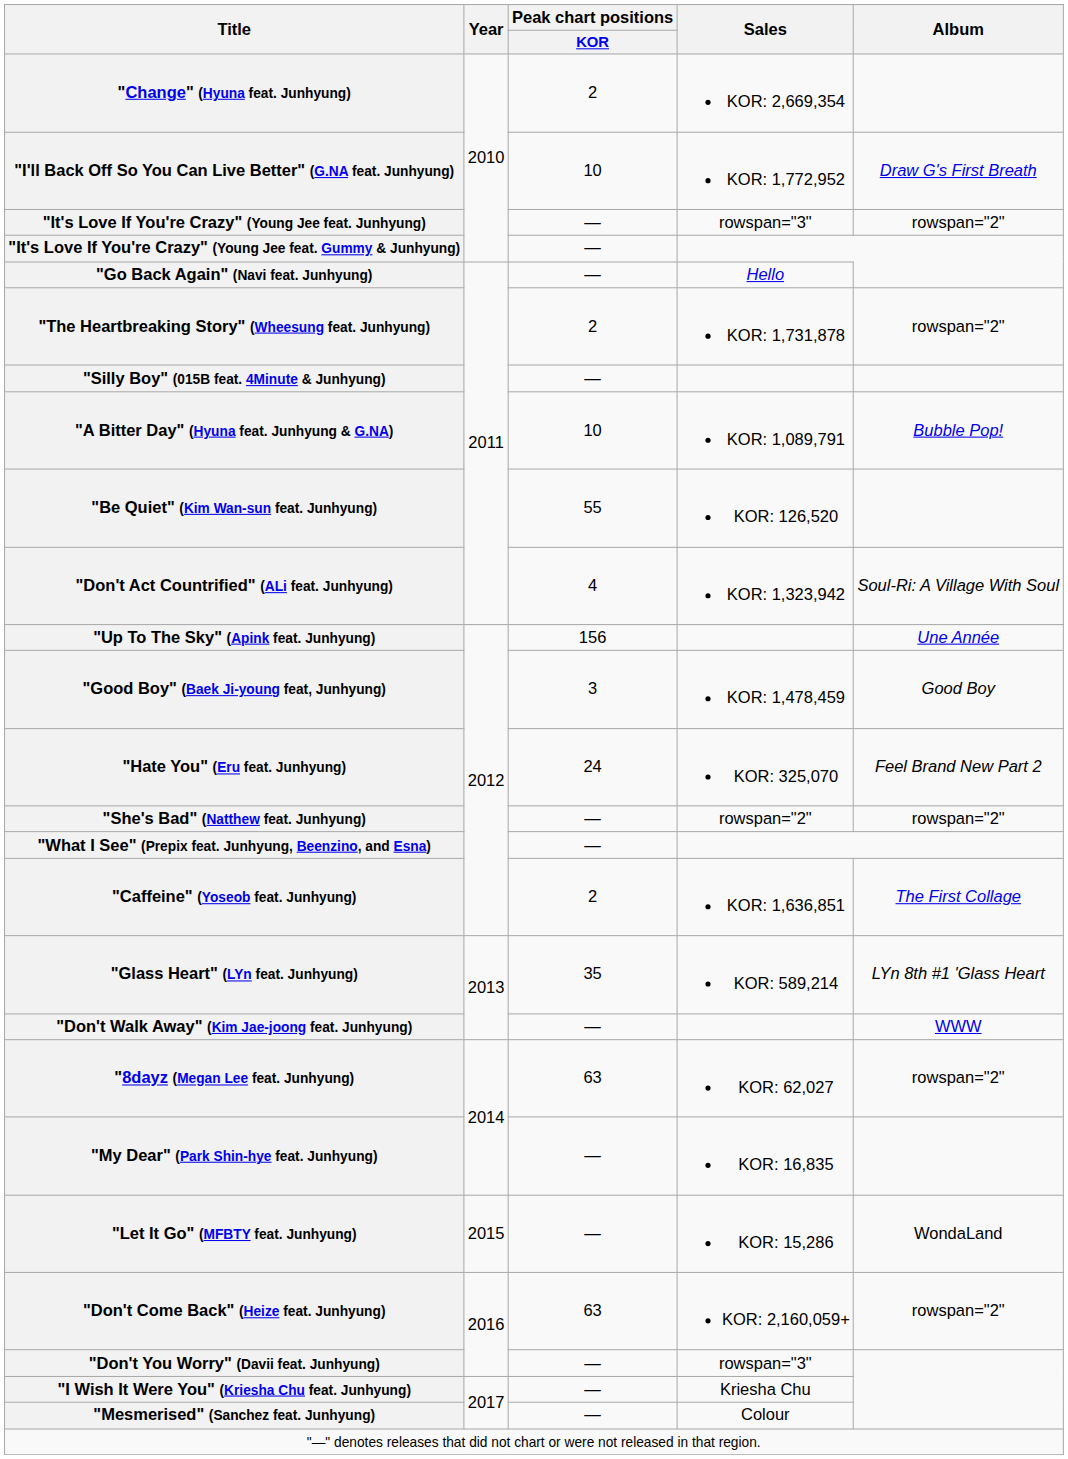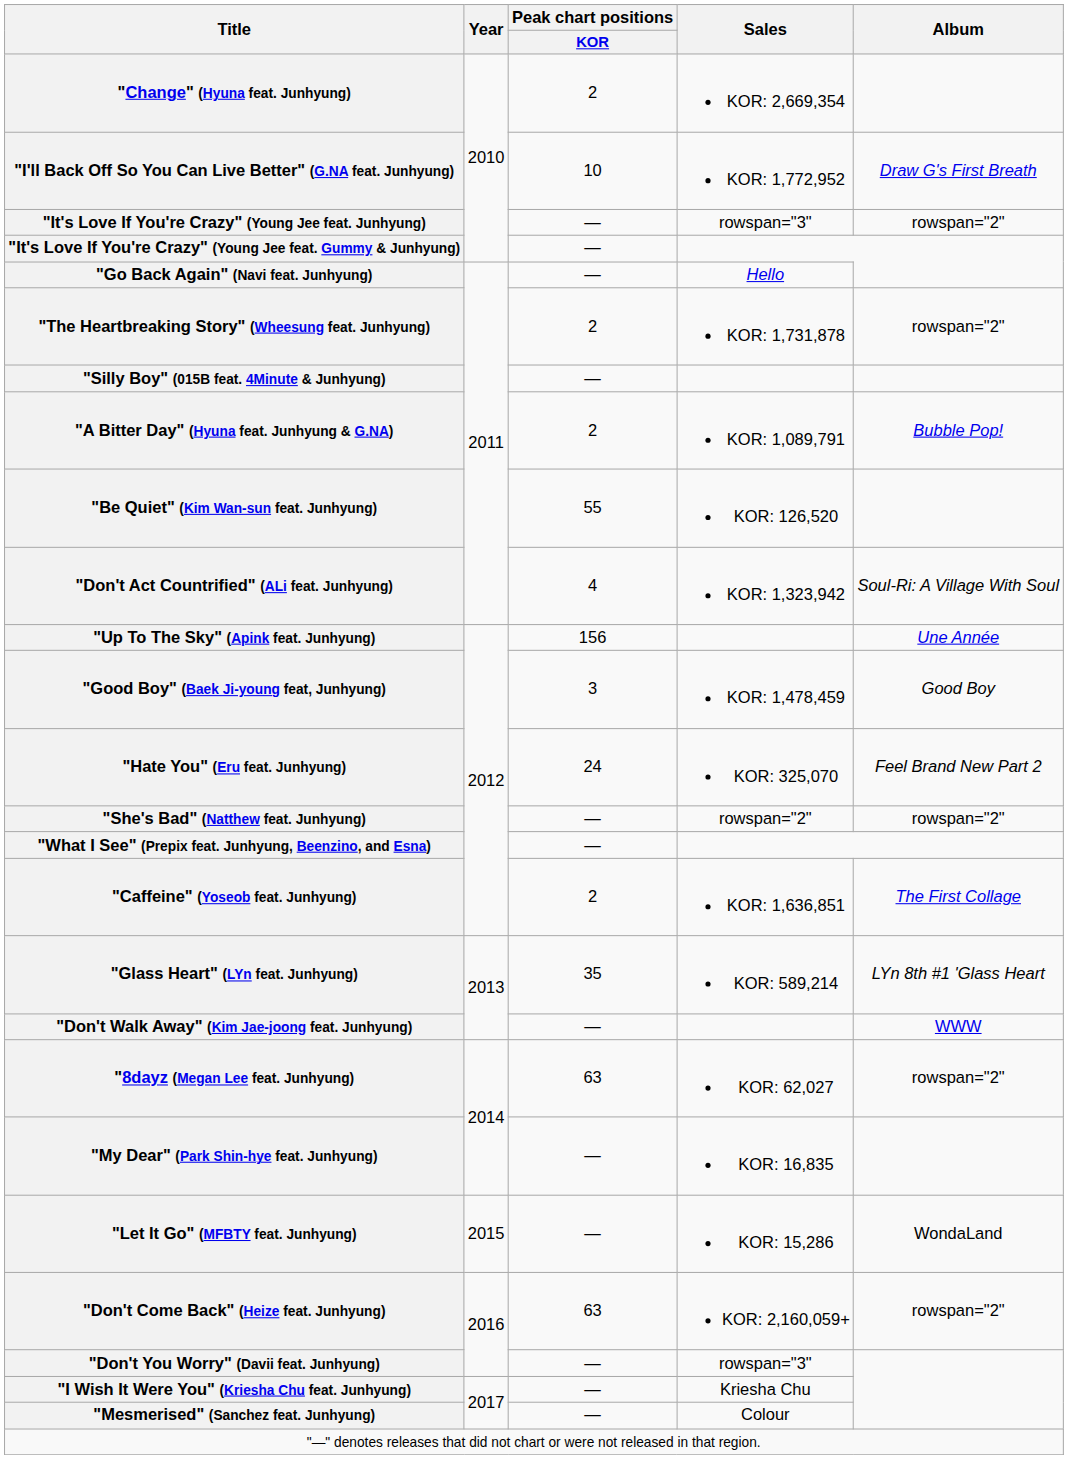(593, 430) 10 -> (593, 430) 2
